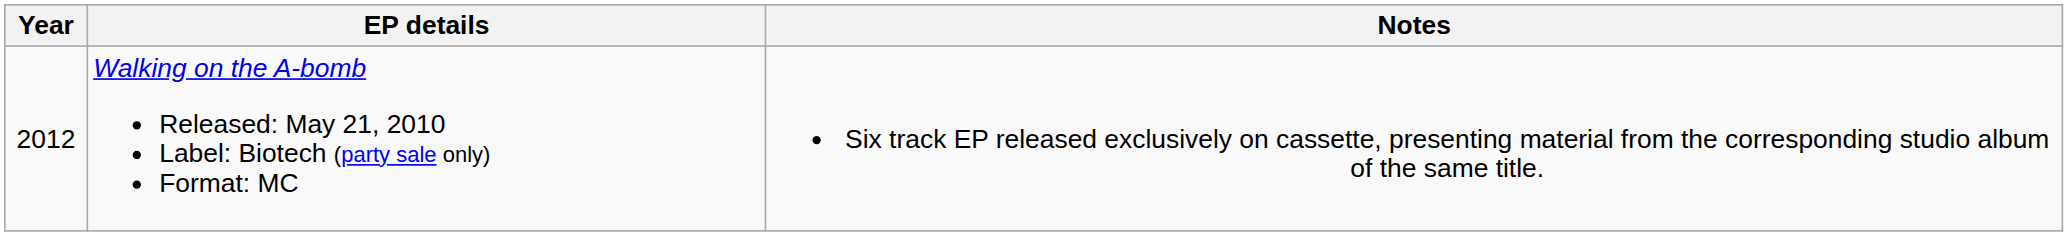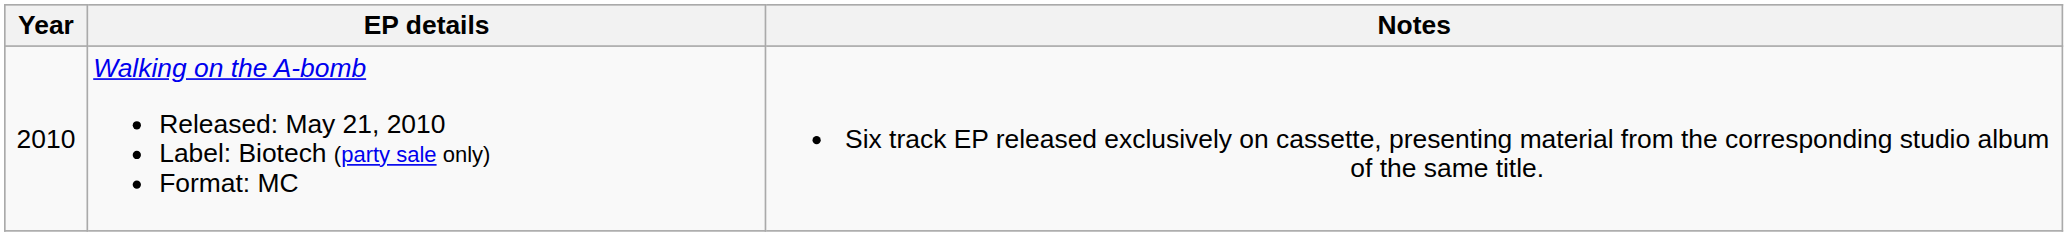(46, 138) 2012 -> (46, 138) 2010
